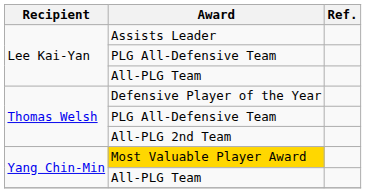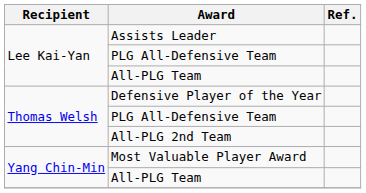(209, 157) gold background -> (209, 157) no background
